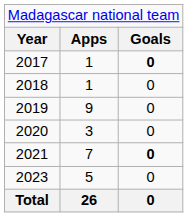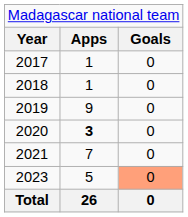(151, 62) bold -> (151, 62) normal
(89, 131) normal -> (89, 131) bold
(151, 154) bold -> (151, 154) normal
(151, 177) no background -> (151, 177) lightsalmon background
